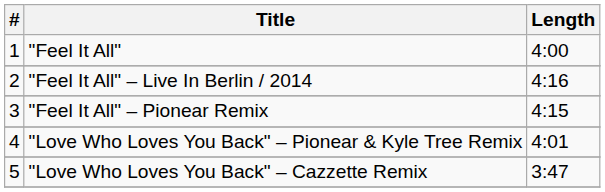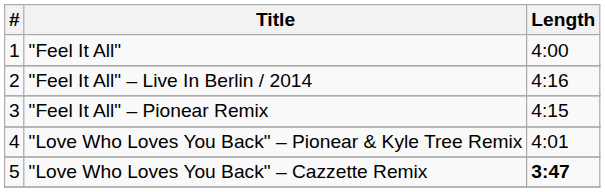(550, 171) normal -> (551, 171) bold
